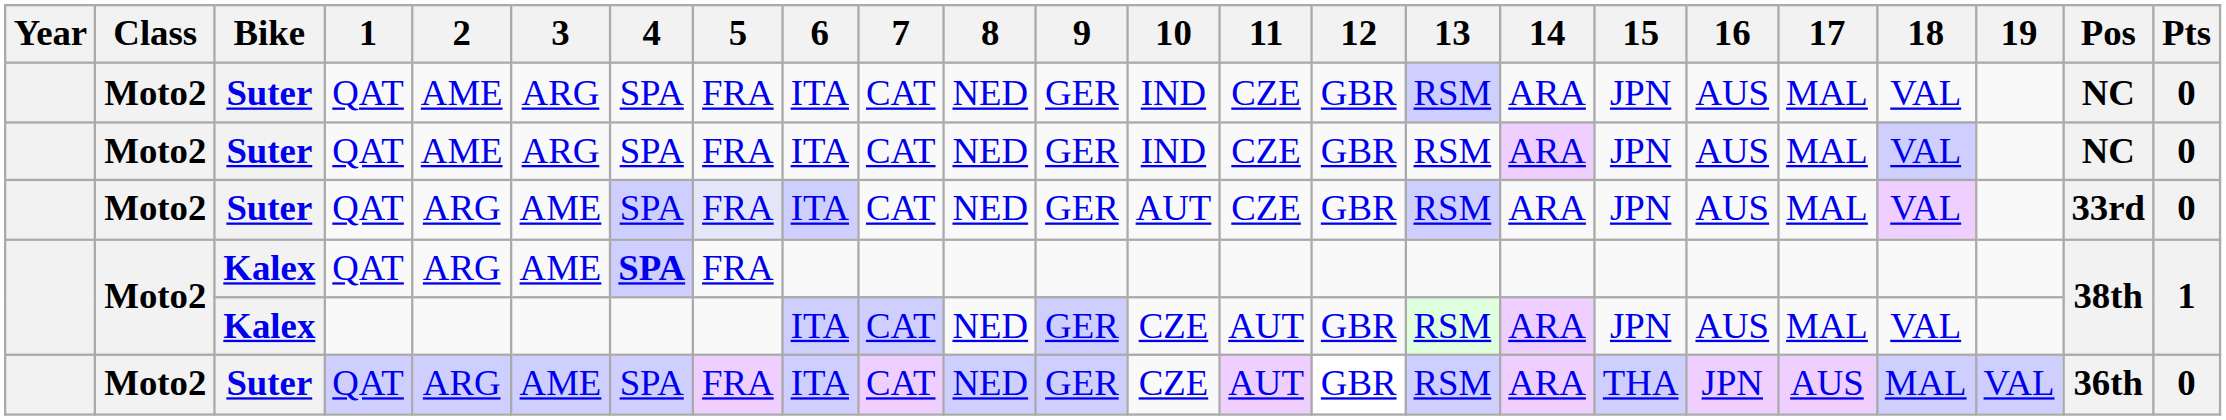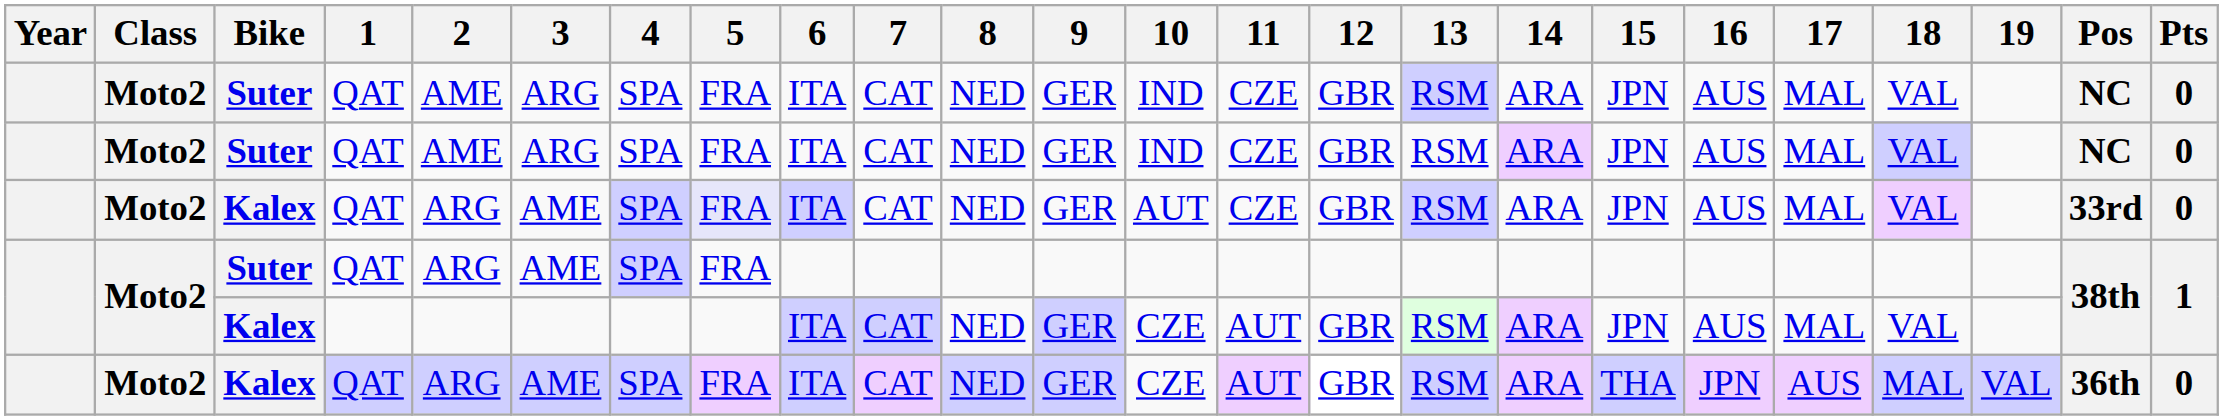(269, 208) Suter -> (269, 208) Kalex
(269, 267) Kalex -> (269, 267) Suter
(652, 267) bold -> (650, 267) normal
(269, 383) Suter -> (269, 383) Kalex
